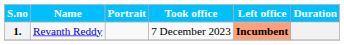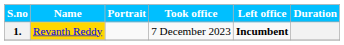(68, 31) no background -> (68, 31) gold background
(262, 31) lightsalmon background -> (262, 31) no background
